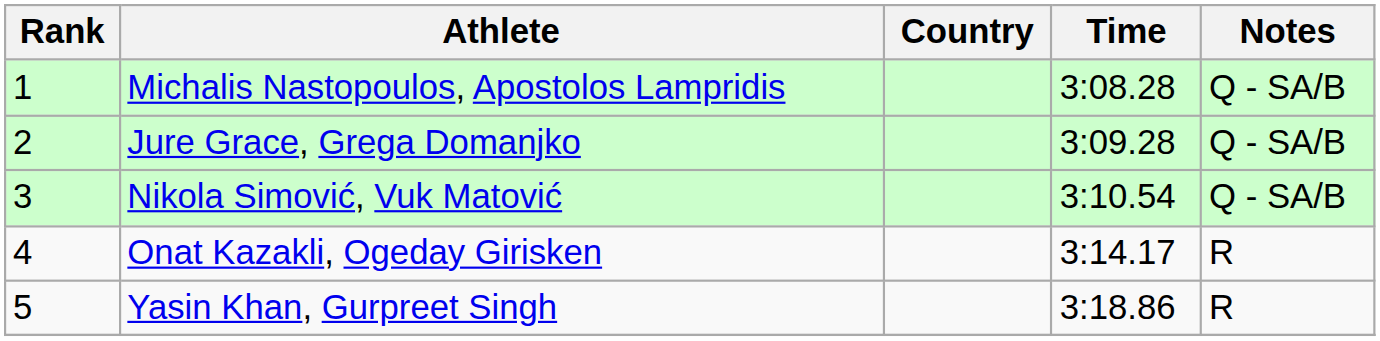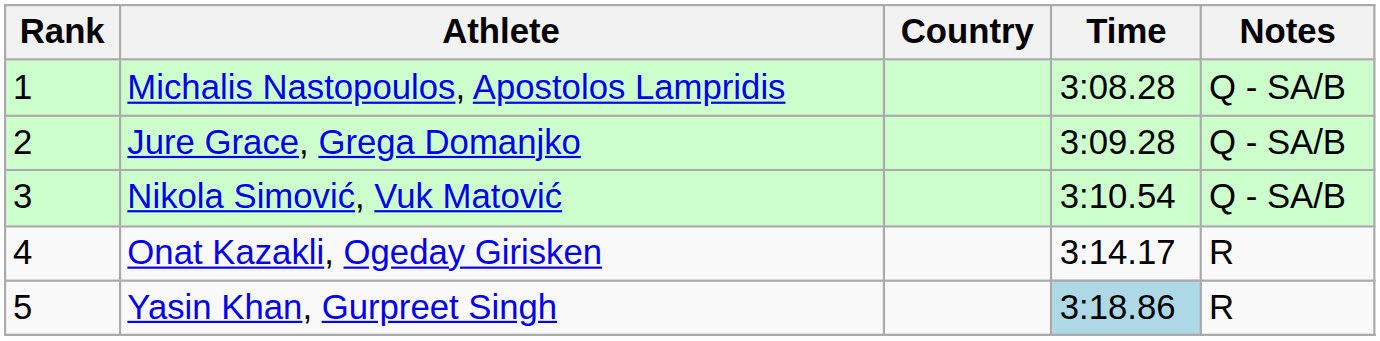(1118, 307) no background -> (1118, 307) lightblue background
